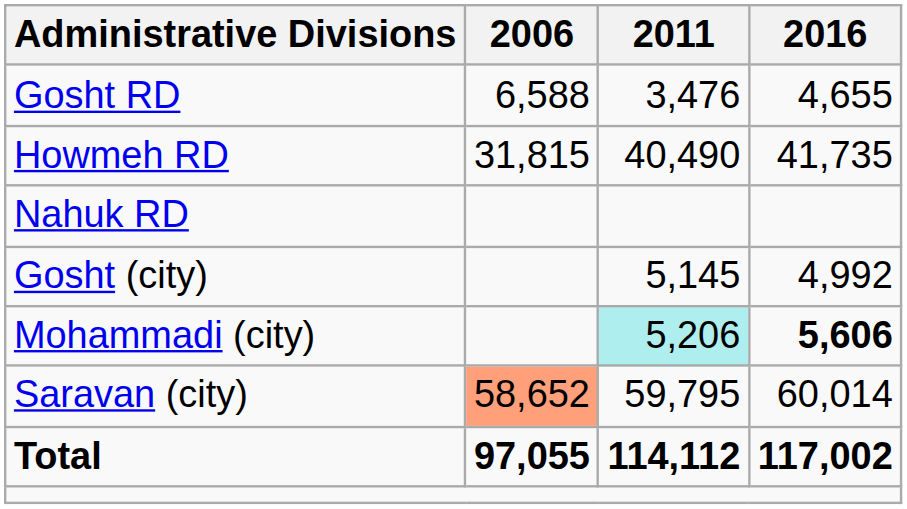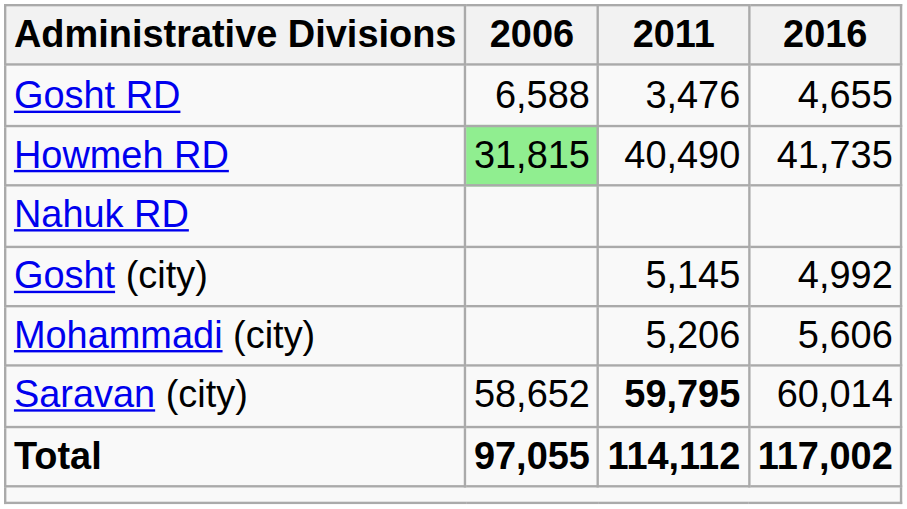(532, 154) no background -> (532, 154) lightgreen background
(693, 335) paleturquoise background -> (693, 335) no background
(845, 335) bold -> (845, 335) normal
(532, 395) lightsalmon background -> (532, 395) no background
(682, 395) normal -> (682, 395) bold
